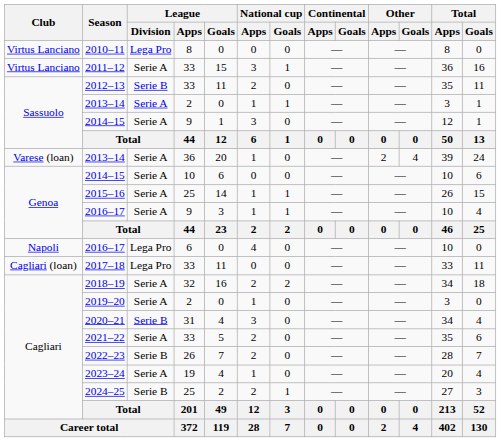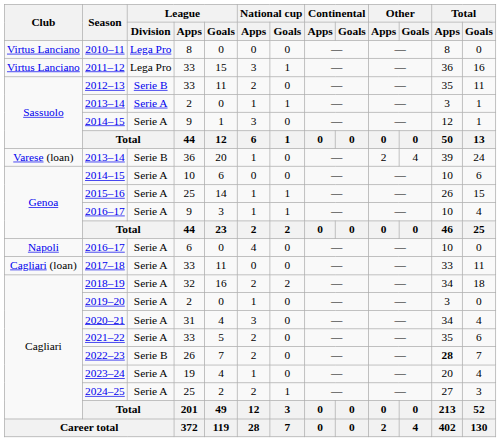(151, 67) Serie A -> (151, 67) Lega Pro
(151, 157) Serie A -> (151, 157) Serie B
(151, 247) Lega Pro -> (151, 247) Serie A
(151, 265) Lega Pro -> (151, 265) Serie A
(151, 319) Serie B -> (151, 319) Serie A
(447, 355) normal -> (447, 355) bold
(151, 391) Serie B -> (151, 391) Serie A
